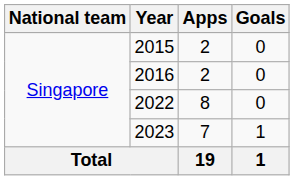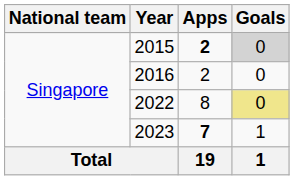(205, 47) normal -> (205, 47) bold
(261, 47) no background -> (261, 47) lightgrey background
(261, 103) no background -> (261, 103) khaki background
(205, 132) normal -> (205, 132) bold
